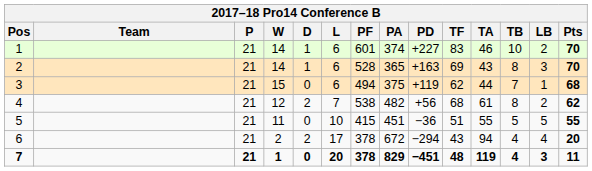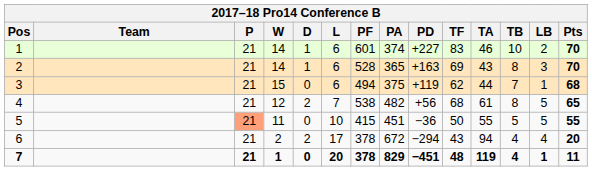(544, 103) 2 -> (544, 103) 5
(573, 103) 62 -> (573, 103) 65
(249, 121) no background -> (249, 121) lightsalmon background
(457, 121) 51 -> (457, 121) 50
(544, 157) 3 -> (544, 157) 1
